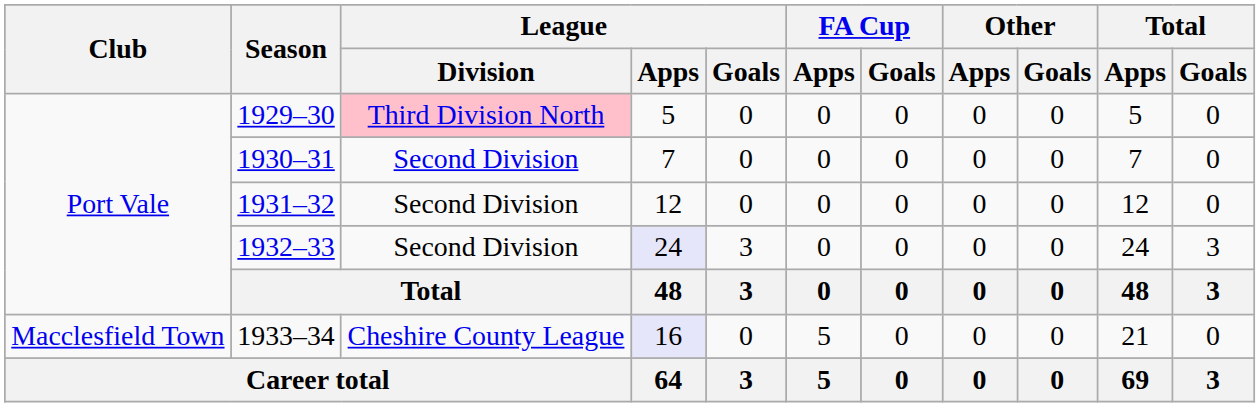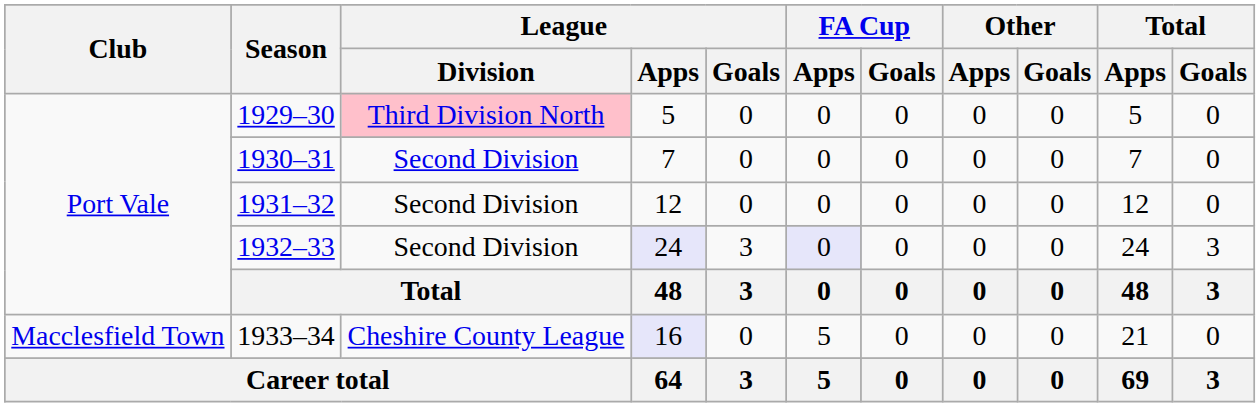(824, 247) no background -> (824, 247) lavender background
